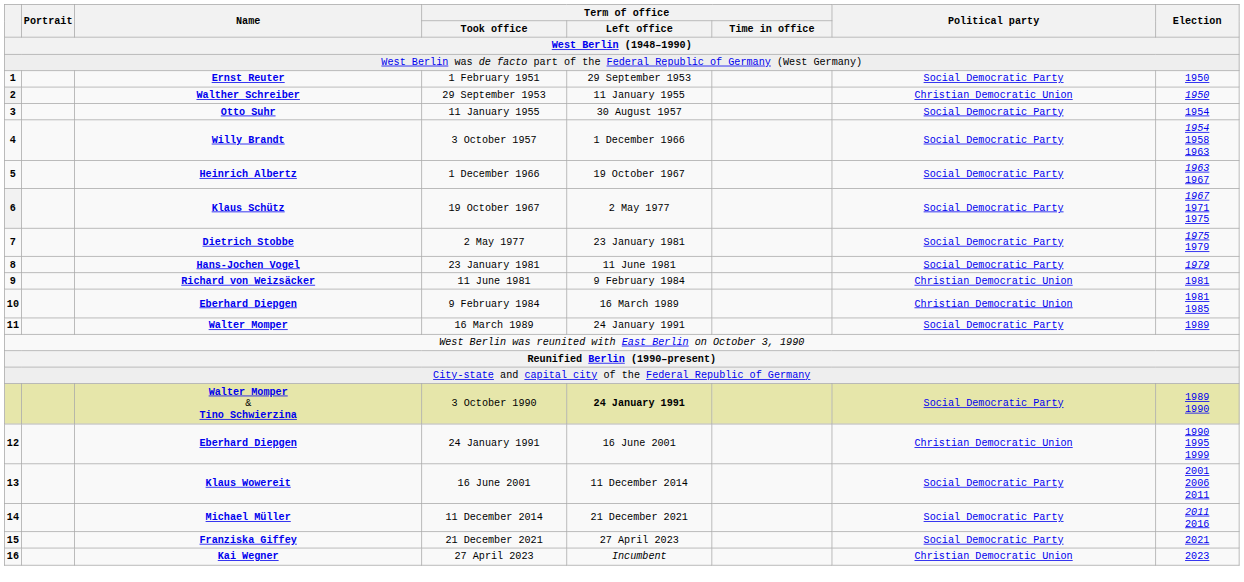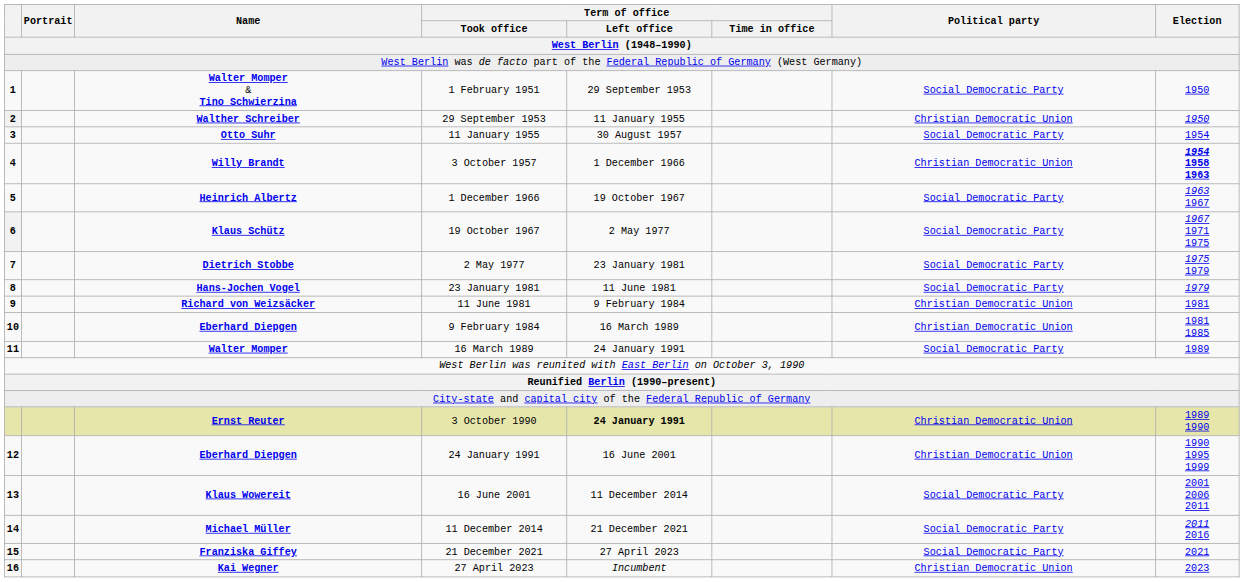(248, 79) Ernst Reuter -> (248, 90) Walter Momper & Tino Schwierzina
(994, 140) Social Democratic Party -> (994, 163) Christian Democratic Union
(1197, 140) normal -> (1197, 163) bold
(248, 404) Walter Momper & Tino Schwierzina -> (248, 421) Ernst Reuter
(994, 404) Social Democratic Party -> (994, 421) Christian Democratic Union
